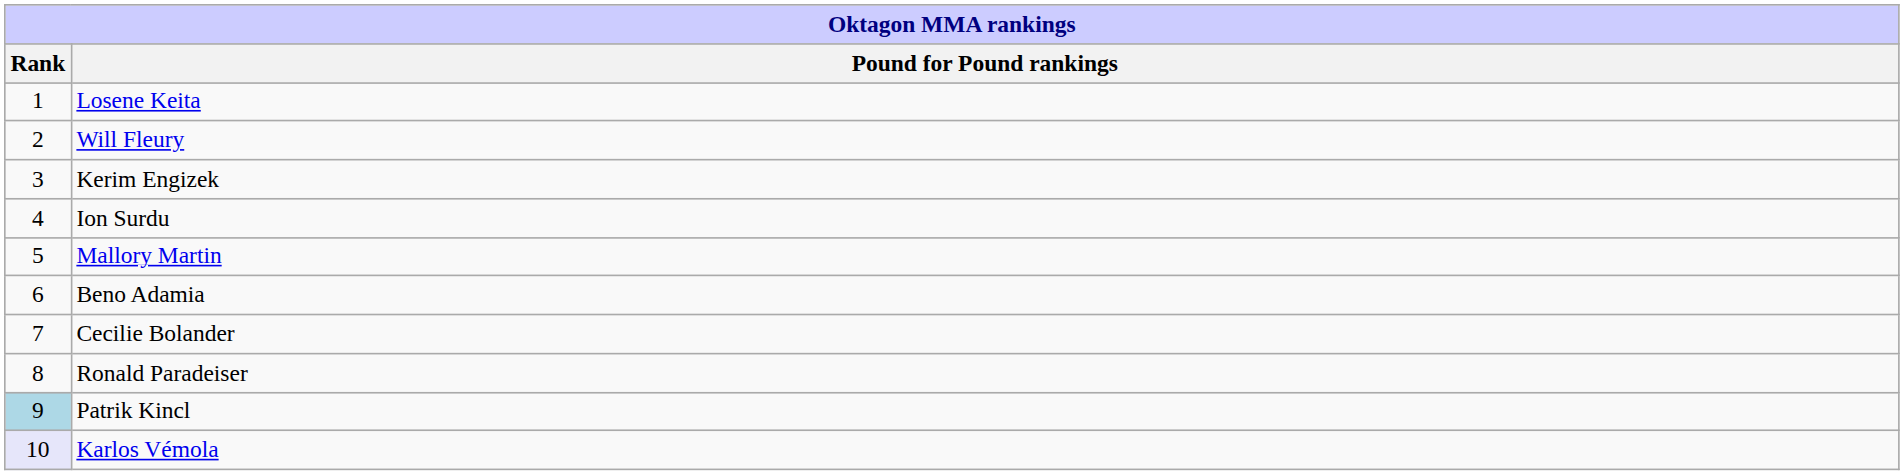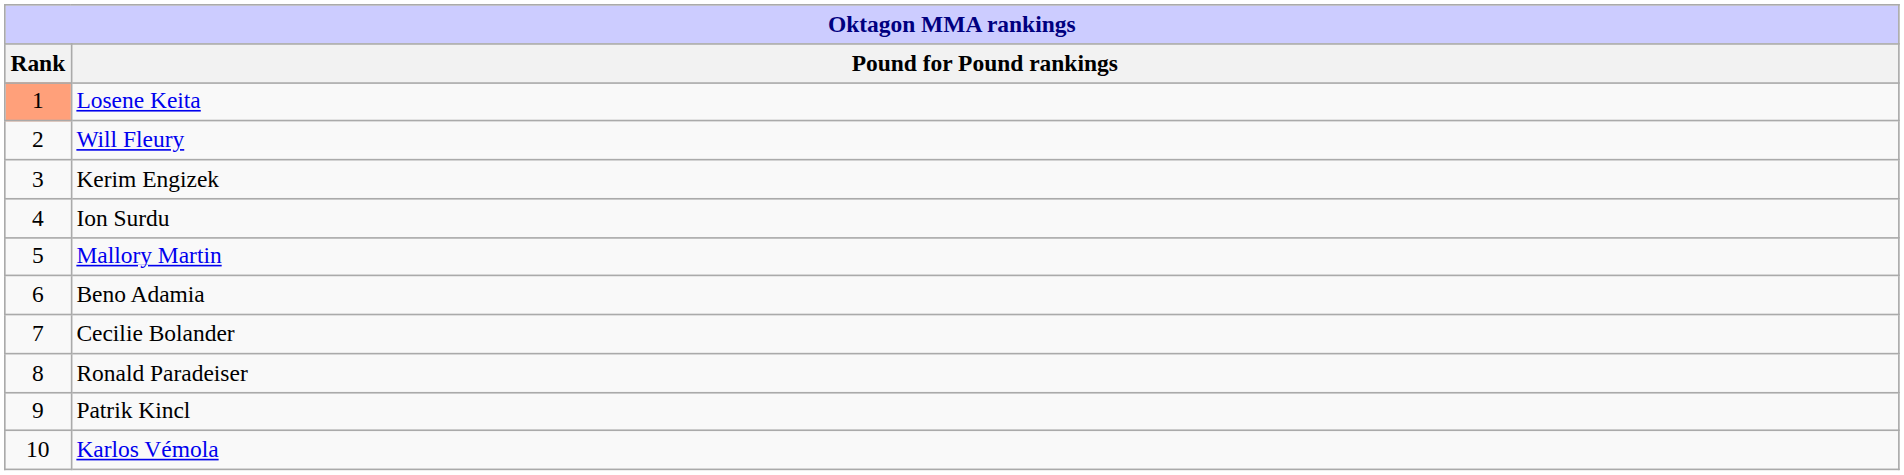(38, 101) no background -> (38, 101) lightsalmon background
(38, 411) lightblue background -> (38, 411) no background
(38, 450) lavender background -> (38, 450) no background
